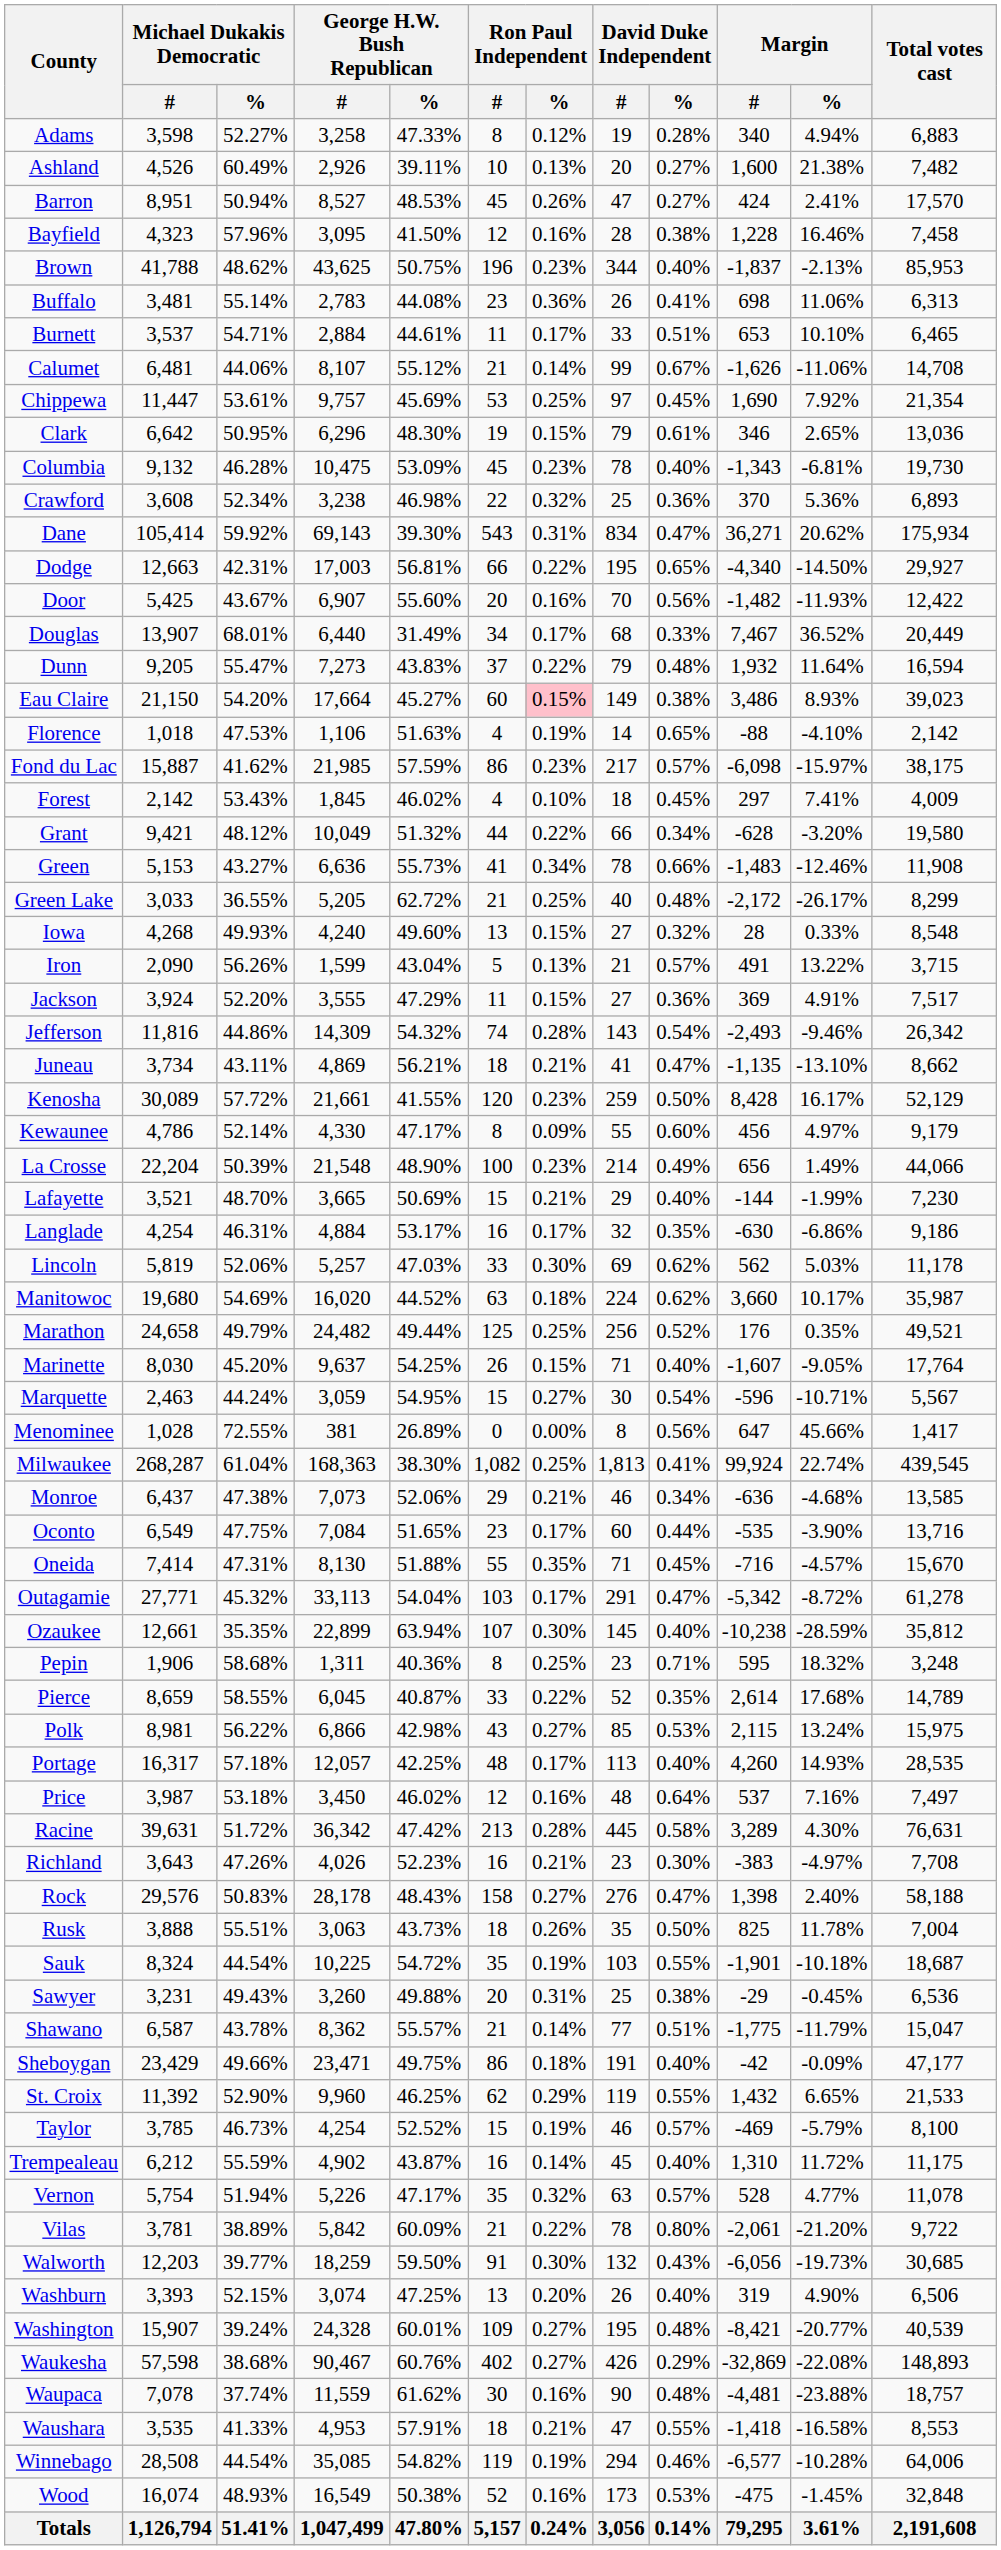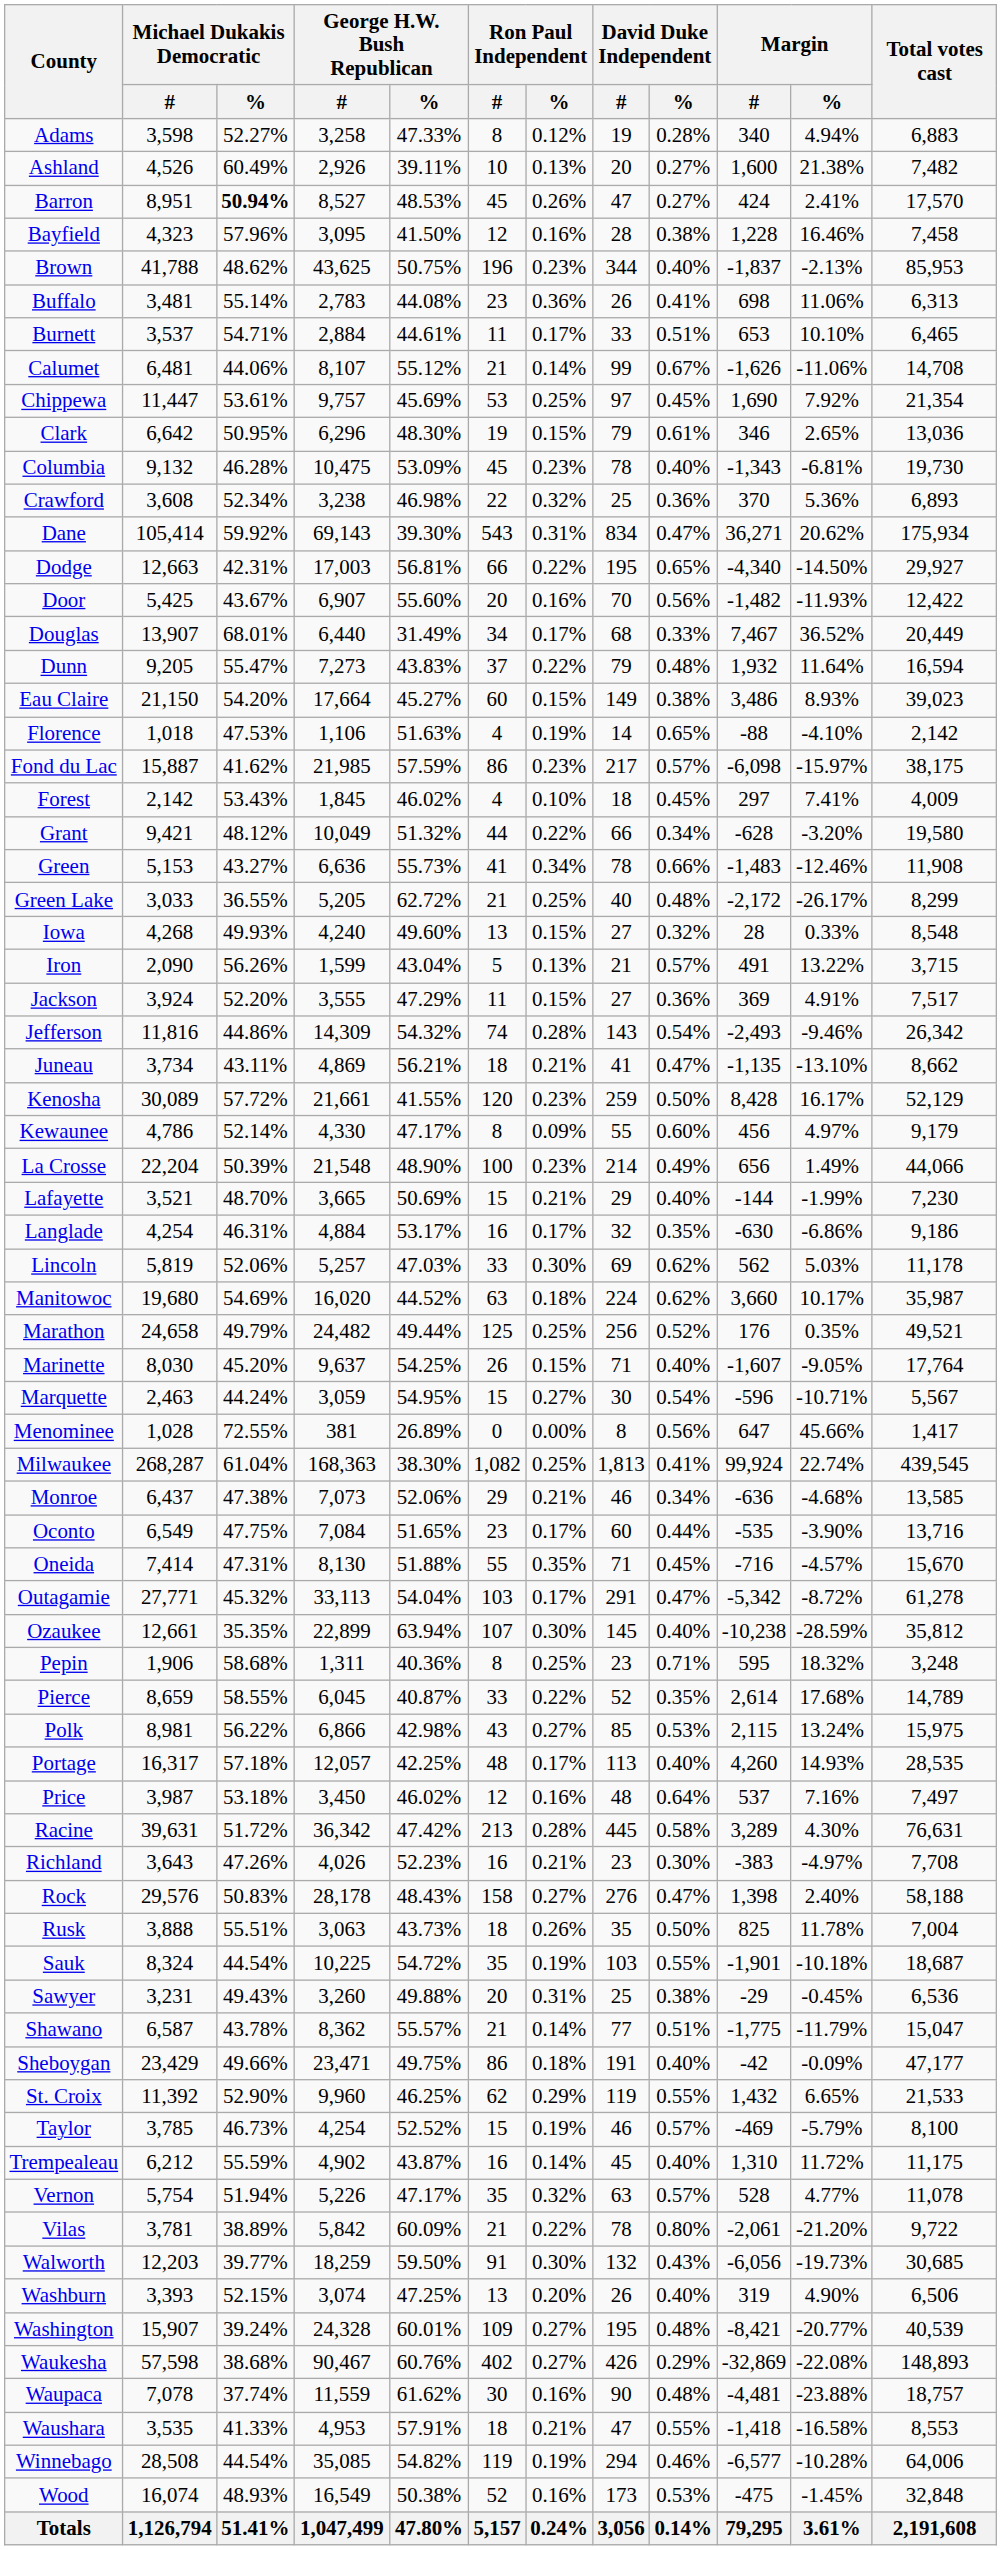(255, 201) normal -> (255, 201) bold
(559, 699) pink background -> (559, 699) no background
